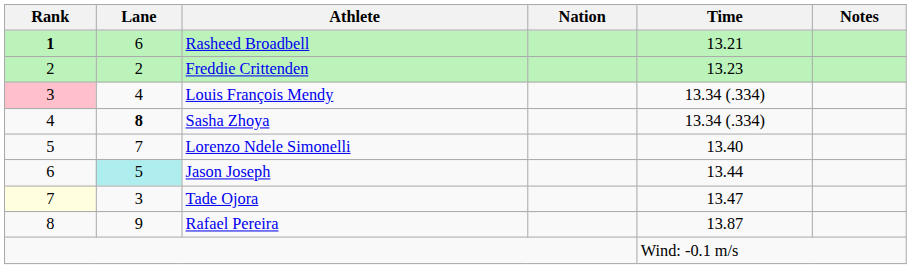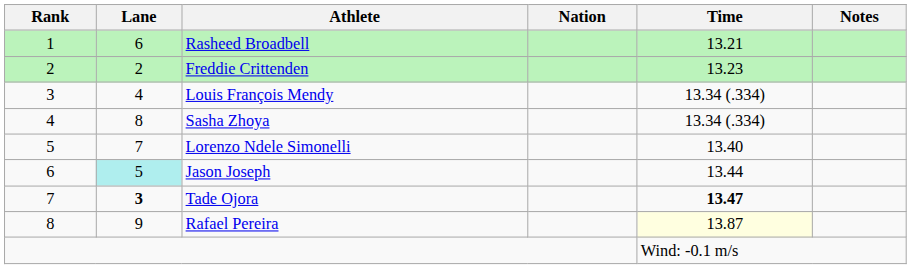(50, 43) bold -> (50, 43) normal
(50, 95) pink background -> (50, 95) no background
(139, 120) bold -> (139, 120) normal
(50, 198) lightyellow background -> (50, 198) no background
(139, 198) normal -> (139, 198) bold
(725, 198) normal -> (725, 198) bold
(725, 224) no background -> (725, 224) lightyellow background
